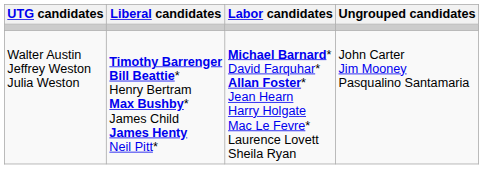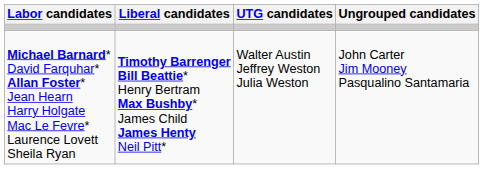columns swapped: (280, 14) <-> (55, 14)
